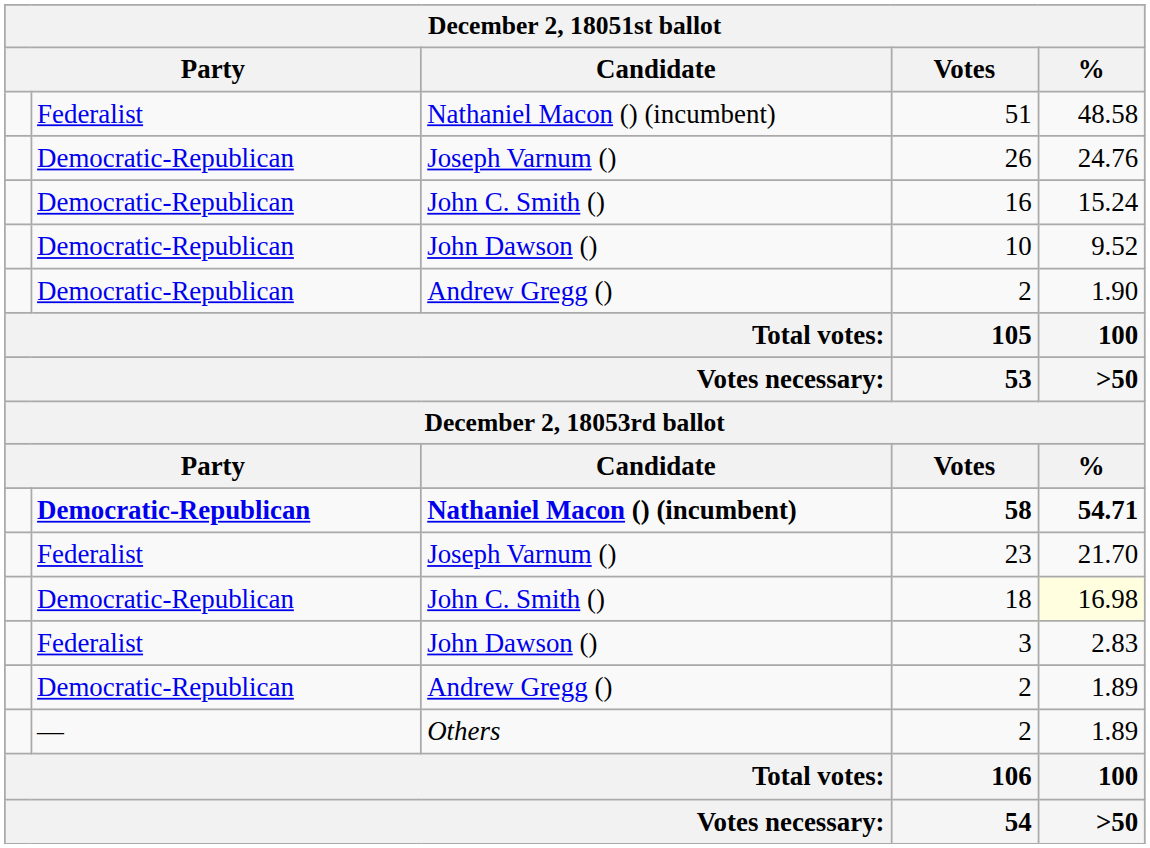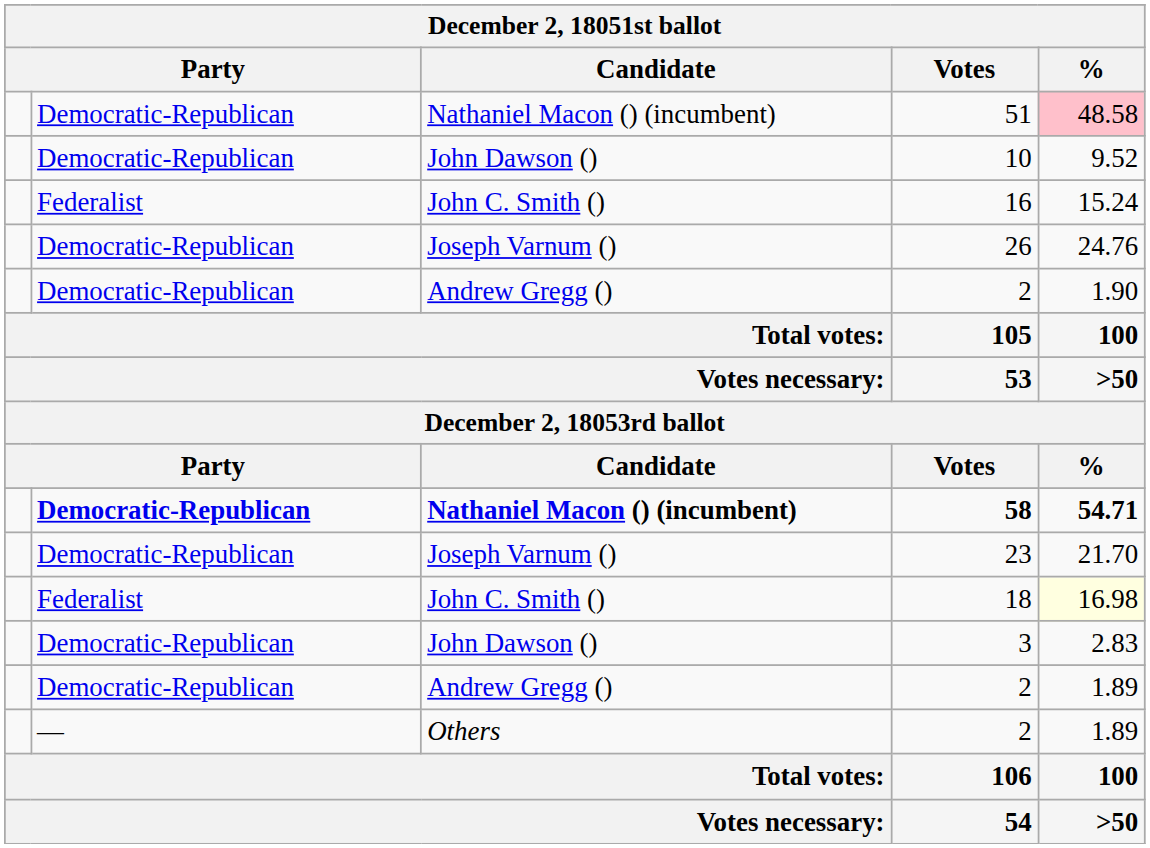(90, 113) Federalist -> (165, 113) Democratic-Republican
(1108, 113) no background -> (1108, 113) pink background
rows swapped: (522, 157) <-> (512, 246)
(165, 201) Democratic-Republican -> (90, 201) Federalist
(90, 554) Federalist -> (165, 554) Democratic-Republican
(165, 598) Democratic-Republican -> (90, 598) Federalist
(90, 643) Federalist -> (165, 643) Democratic-Republican
